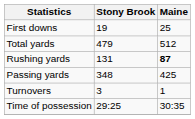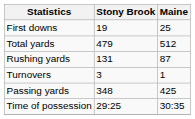(165, 59) bold -> (165, 59) normal
rows swapped: (38, 75) <-> (29, 91)
